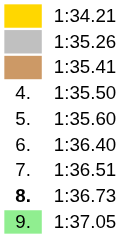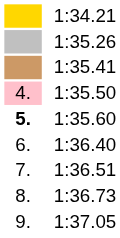(23, 93) no background -> (23, 93) pink background
(23, 118) normal -> (23, 118) bold
(23, 196) bold -> (23, 196) normal
(23, 221) lightgreen background -> (23, 221) no background
